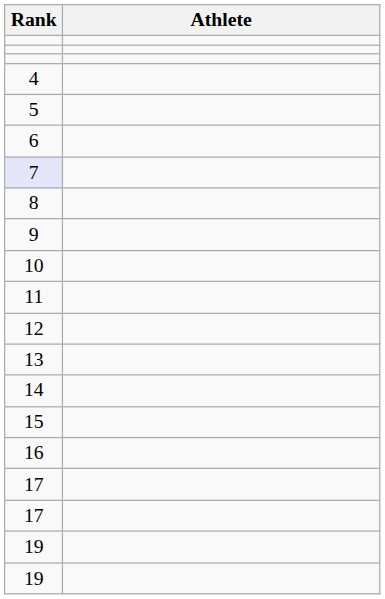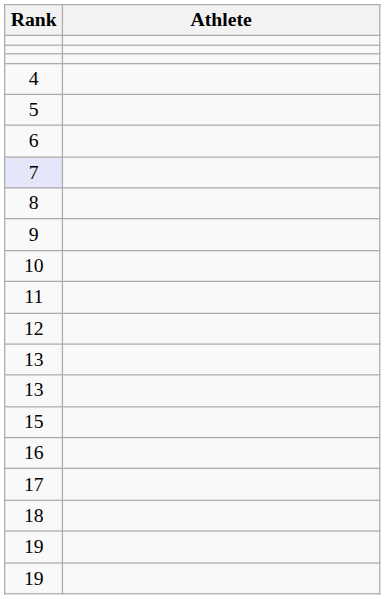(34, 390) 14 -> (34, 390) 13
(34, 515) 17 -> (34, 515) 18
